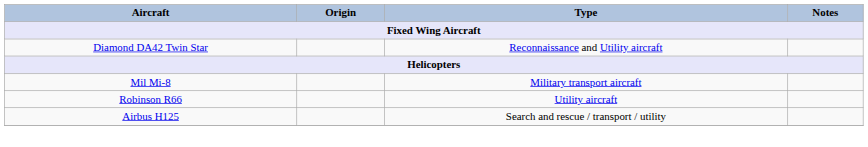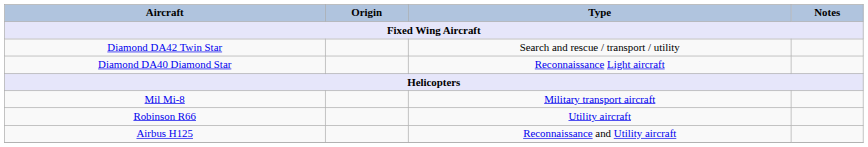(586, 47) Reconnaissance and Utility aircraft -> (600, 47) Search and rescue / transport / utility
+ row: (165, 64)
(586, 116) Search and rescue / transport / utility -> (600, 133) Reconnaissance and Utility aircraft
